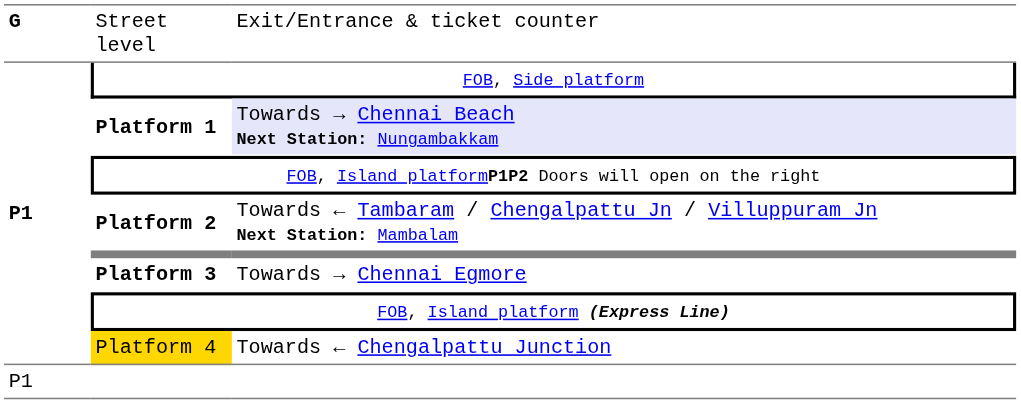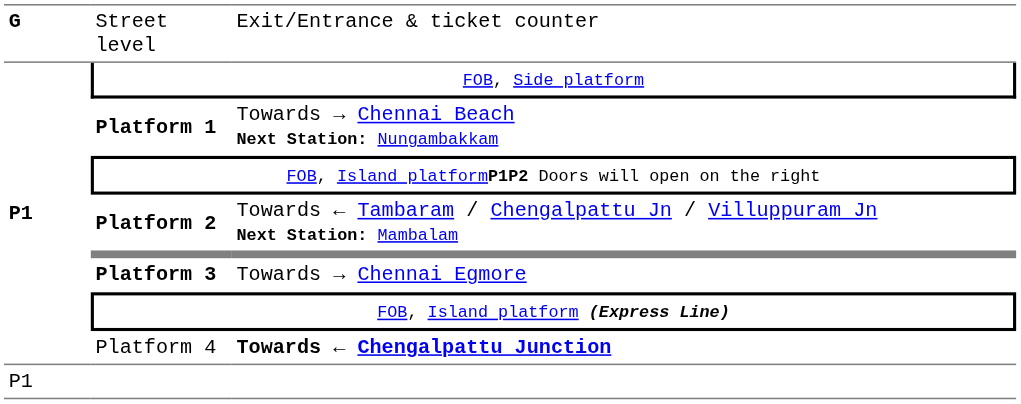(376, 126) lavender background -> (376, 126) no background
(156, 347) gold background -> (156, 347) no background
(424, 347) normal -> (424, 347) bold
